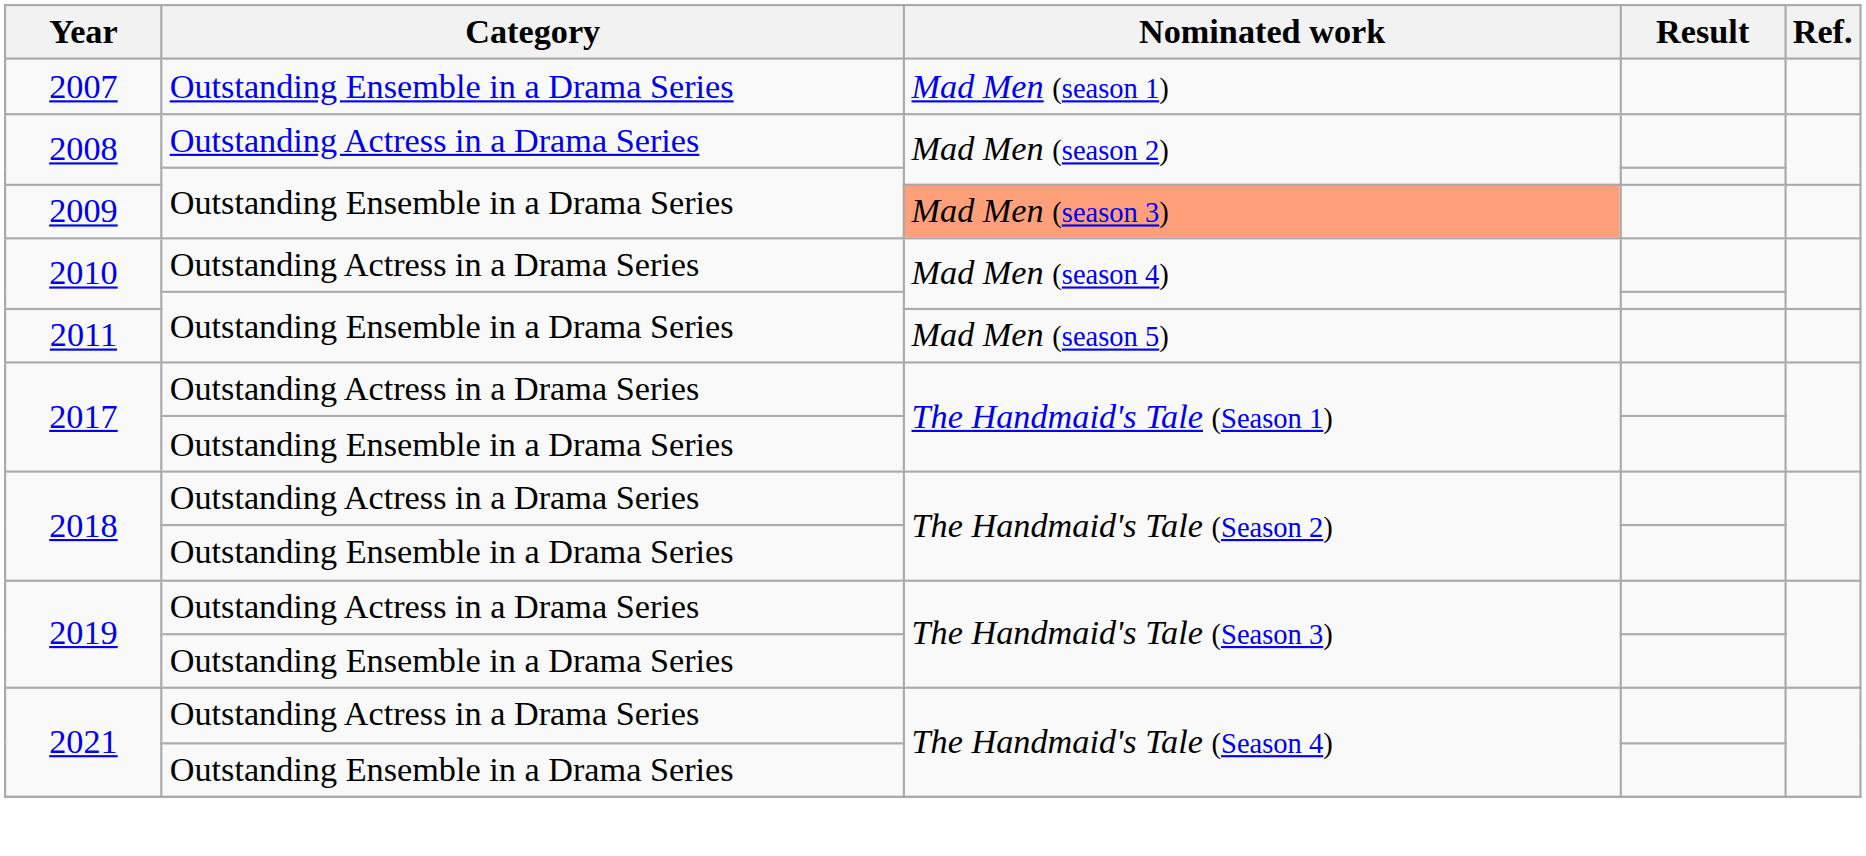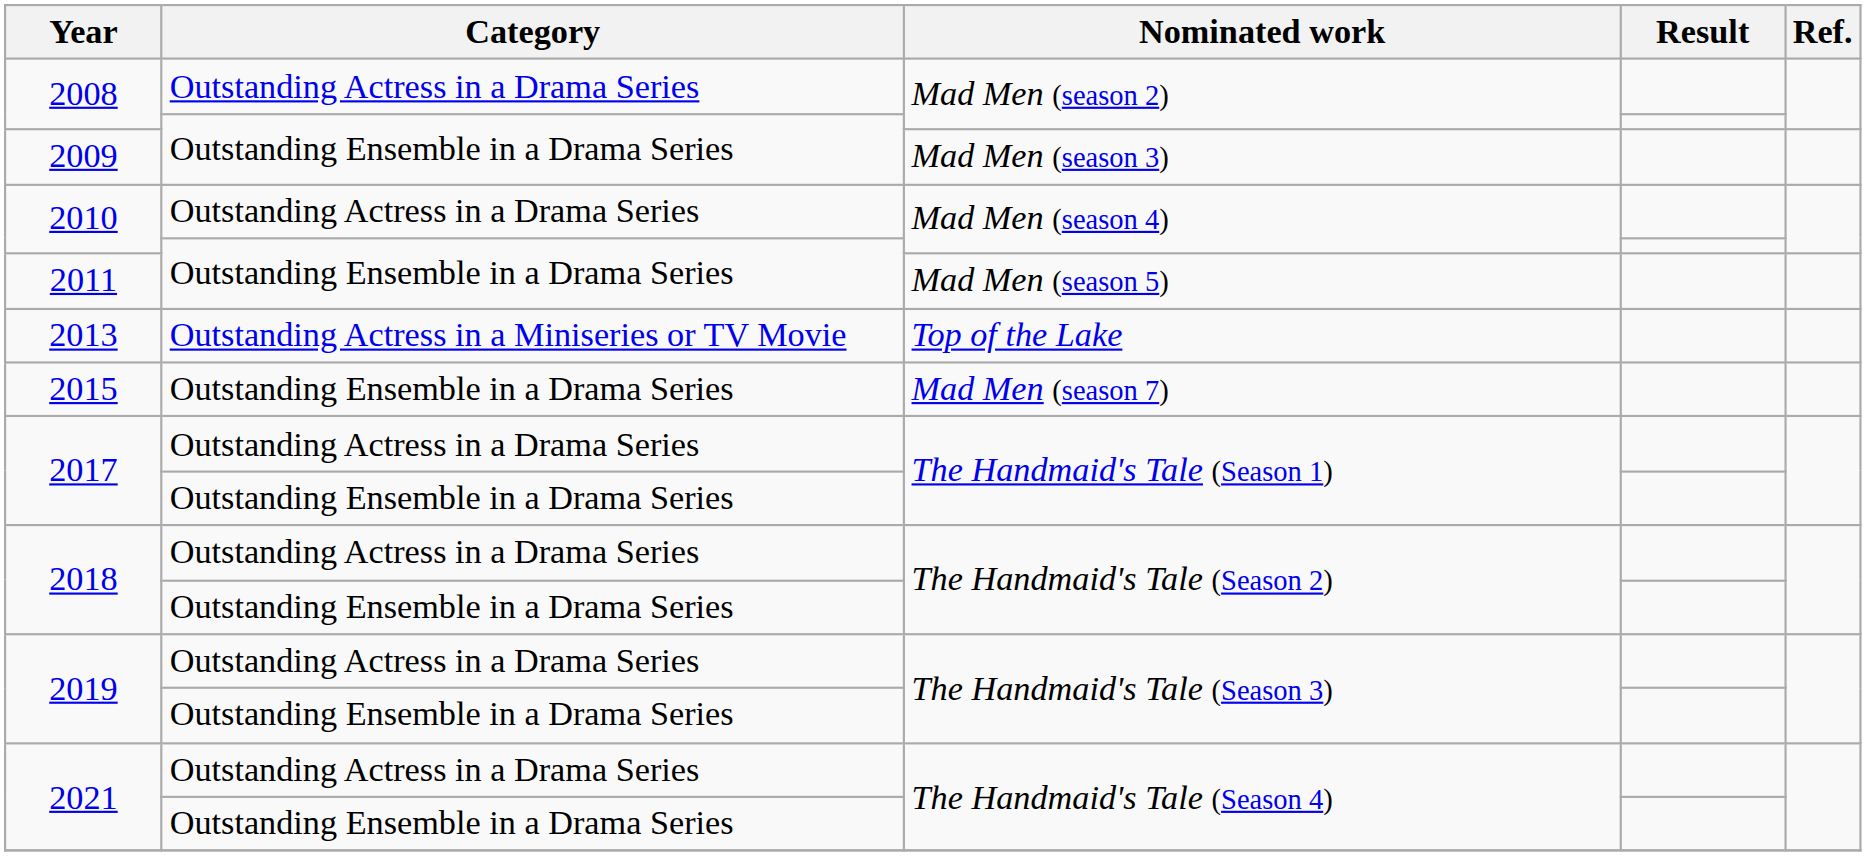- row: (83, 85)
(1040, 210) lightsalmon background -> (1040, 156) no background
+ row: (83, 334)
+ row: (83, 389)
